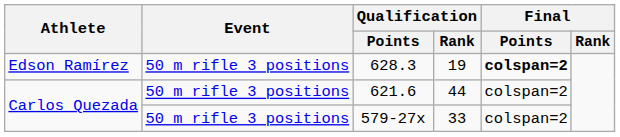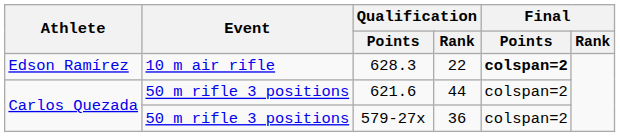(247, 66) 50 m rifle 3 positions -> (210, 66) 10 m air rifle
(457, 66) 19 -> (457, 66) 22
(457, 118) 33 -> (457, 118) 36
